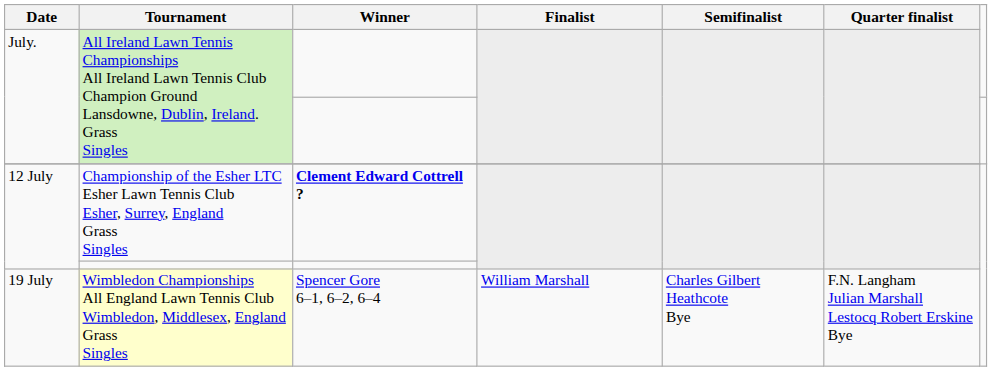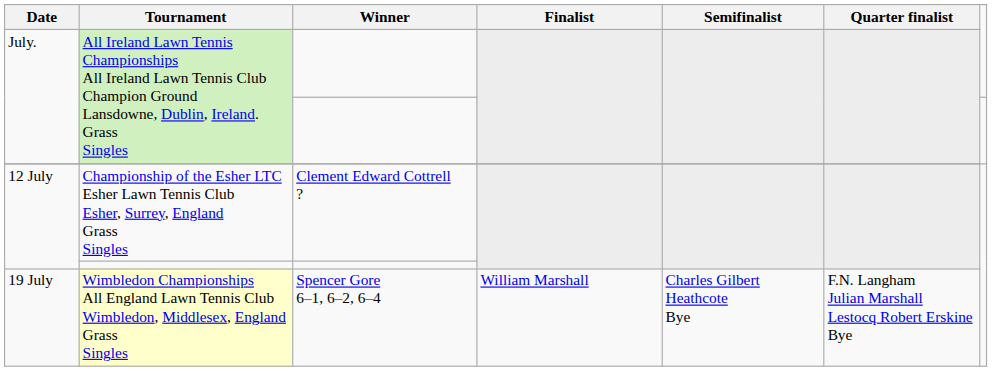(379, 184) bold -> (373, 184) normal
